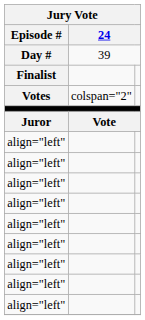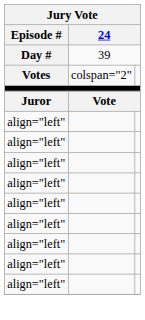- row: (36, 75)
